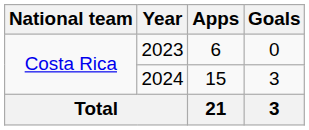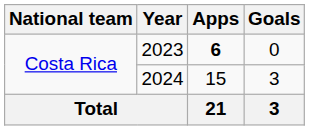(216, 49) normal -> (216, 49) bold
